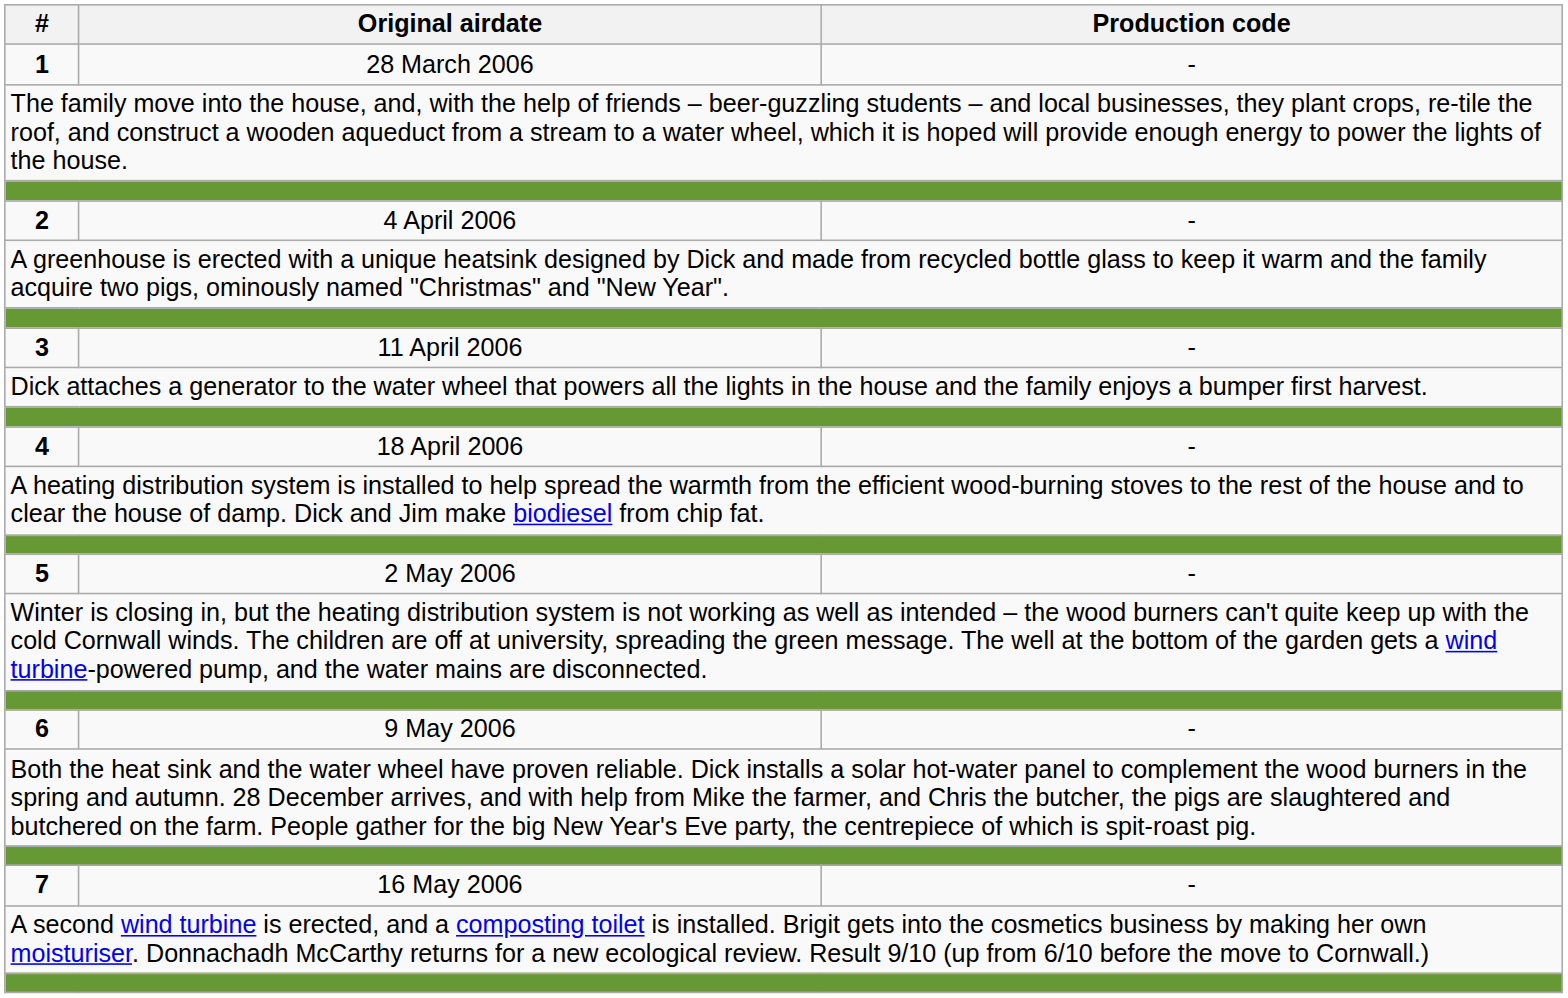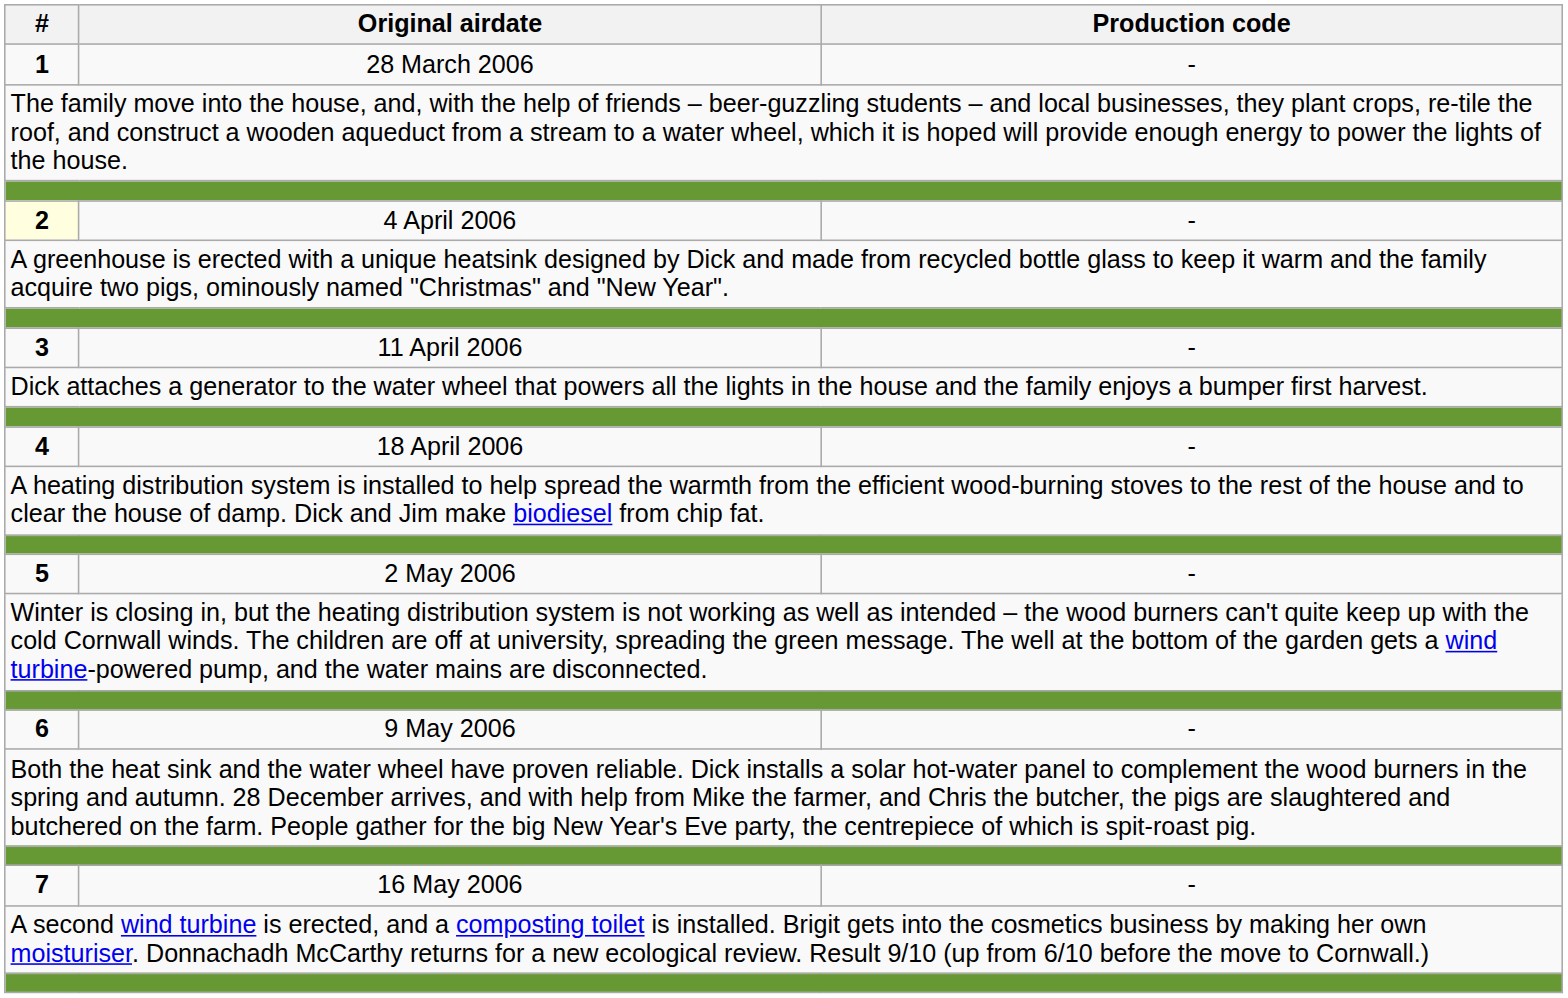(42, 219) no background -> (42, 219) lightyellow background
